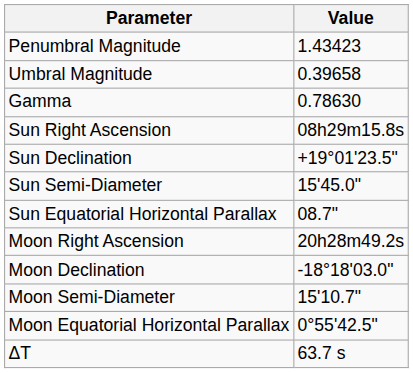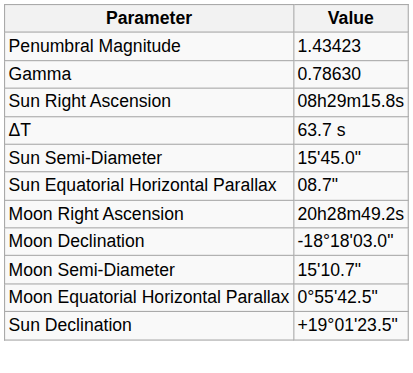- row: (81, 74)
rows swapped: (70, 158) <-> (20, 353)
